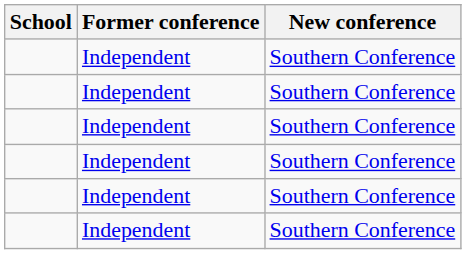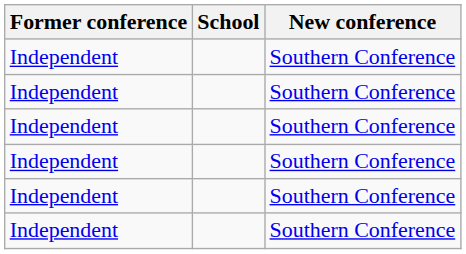columns swapped: (41, 21) <-> (171, 21)
